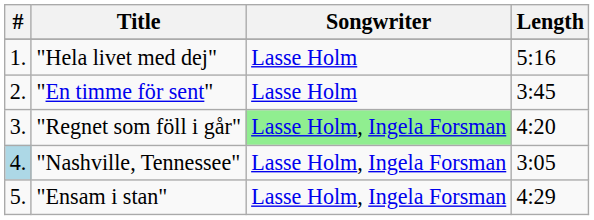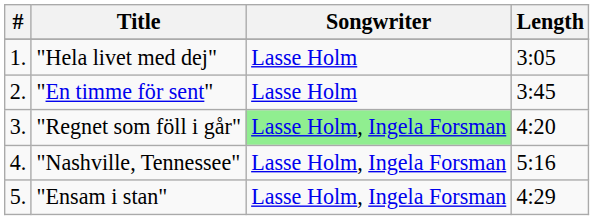(536, 57) 5:16 -> (536, 57) 3:05
(18, 162) lightblue background -> (18, 162) no background
(536, 162) 3:05 -> (536, 162) 5:16
